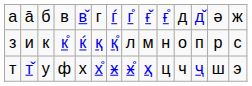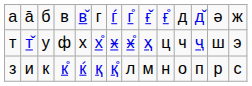rows swapped: (13, 42) <-> (13, 68)
